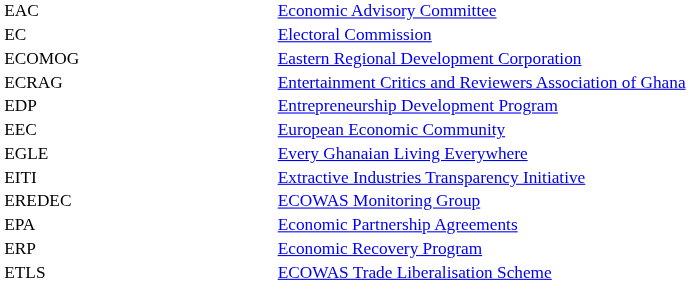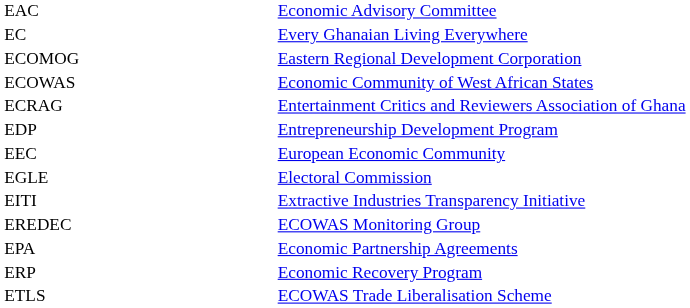(355, 34) Electoral Commission -> (403, 34) Every Ghanaian Living Everywhere
+ row: (40, 82)
(403, 153) Every Ghanaian Living Everywhere -> (355, 177) Electoral Commission
